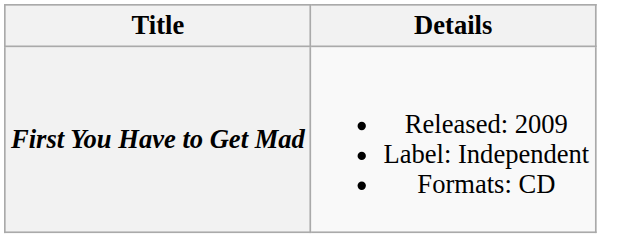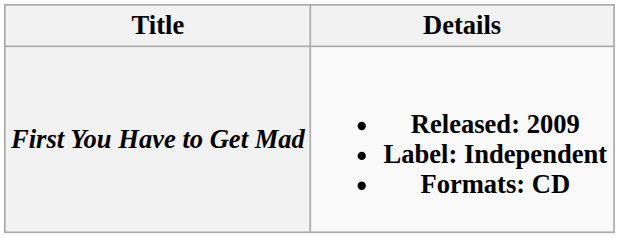(453, 154) normal -> (462, 154) bold
